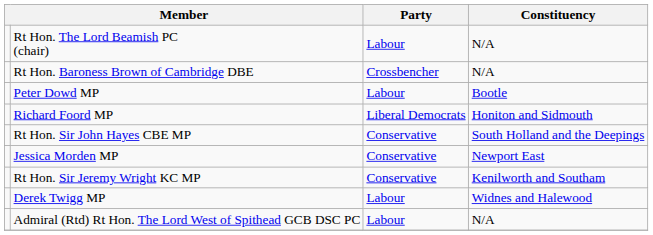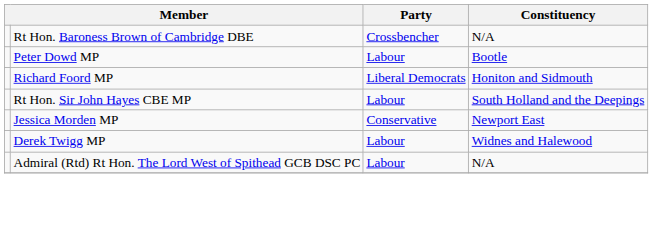- row: (96, 43)
(401, 135) Conservative -> (386, 99) Labour
- row: (107, 177)
